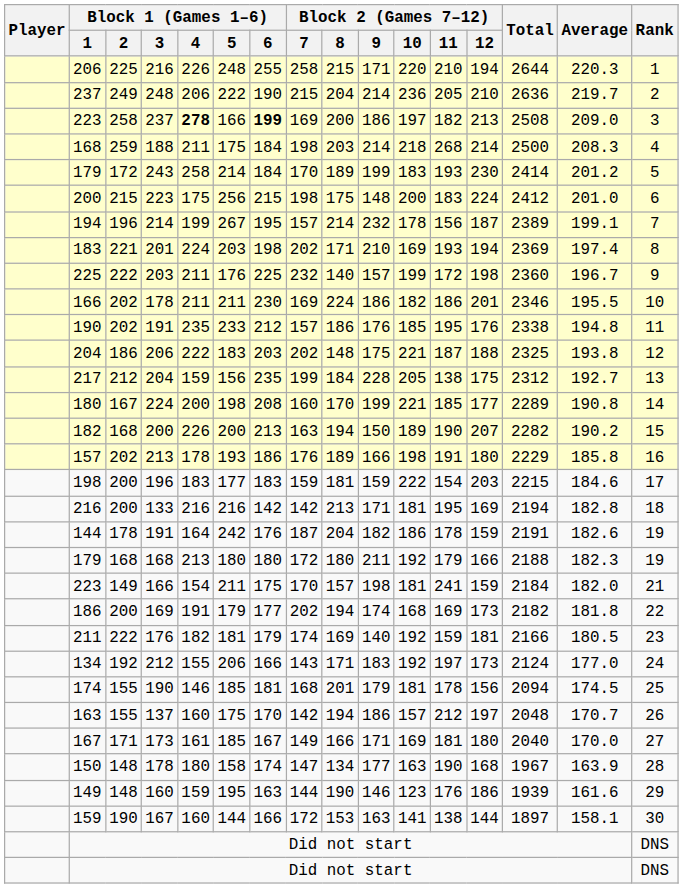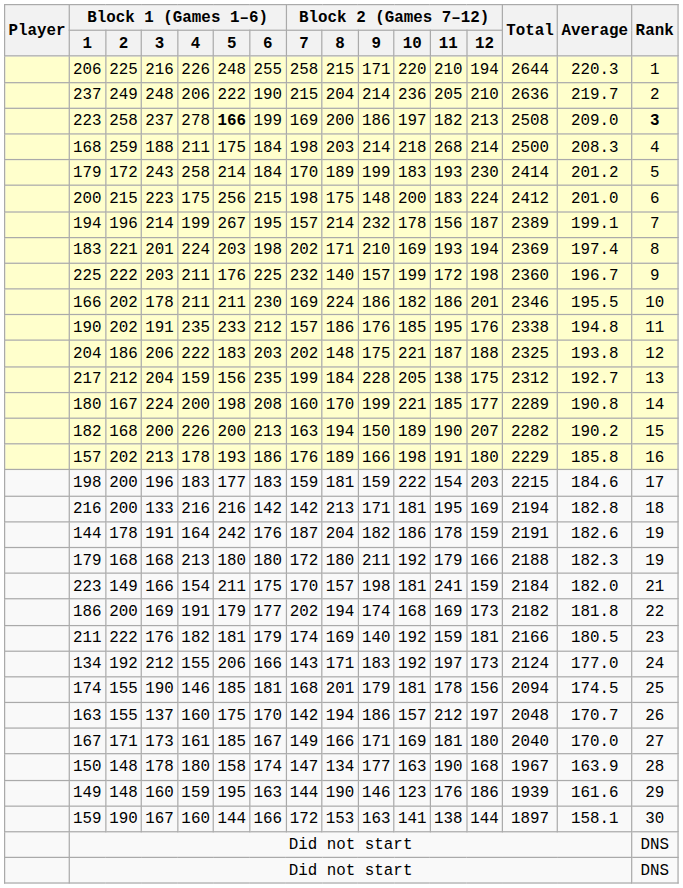(196, 121) bold -> (196, 121) normal
(232, 121) normal -> (232, 121) bold
(268, 121) bold -> (268, 121) normal
(655, 121) normal -> (655, 121) bold
